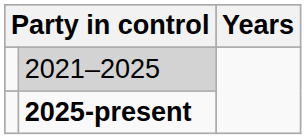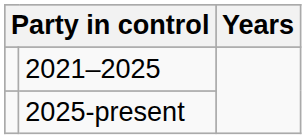(92, 68) lightgrey background -> (93, 68) no background
(108, 111) bold -> (105, 111) normal
